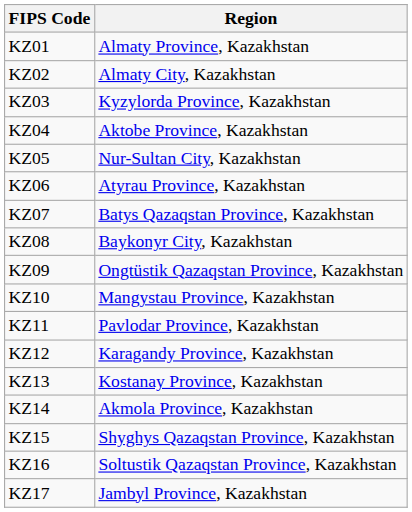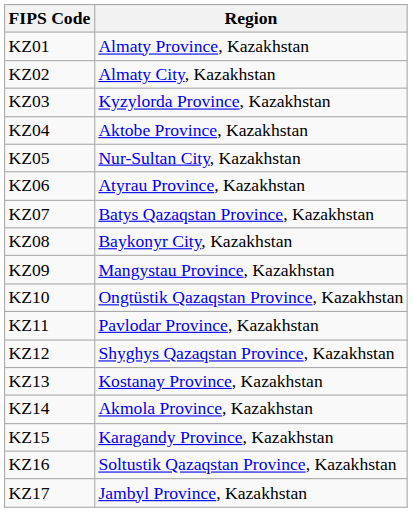(251, 269) Ongtüstik Qazaqstan Province, Kazakhstan -> (216, 269) Mangystau Province, Kazakhstan
(216, 297) Mangystau Province, Kazakhstan -> (251, 297) Ongtüstik Qazaqstan Province, Kazakhstan
(216, 353) Karagandy Province, Kazakhstan -> (246, 353) Shyghys Qazaqstan Province, Kazakhstan
(246, 437) Shyghys Qazaqstan Province, Kazakhstan -> (216, 437) Karagandy Province, Kazakhstan
